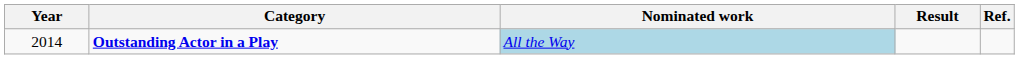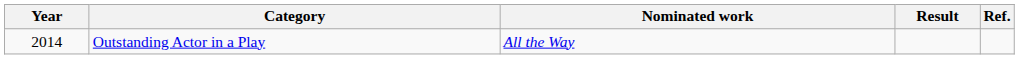(185, 41) bold -> (179, 41) normal
(539, 41) lightblue background -> (539, 41) no background
